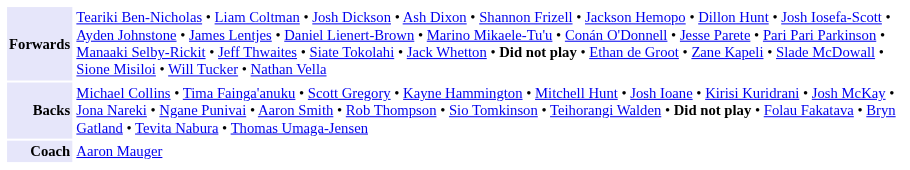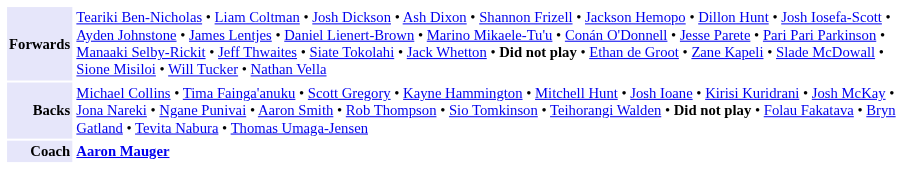(119, 151) normal -> (123, 151) bold
